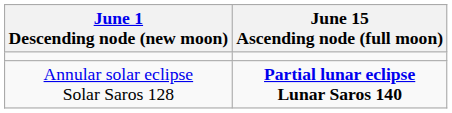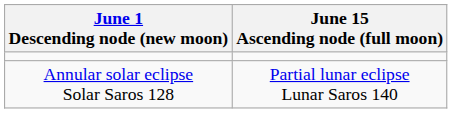(340, 84) bold -> (340, 84) normal
